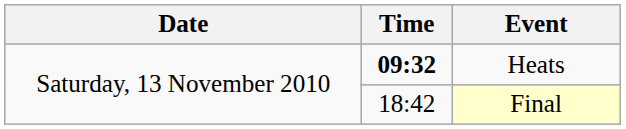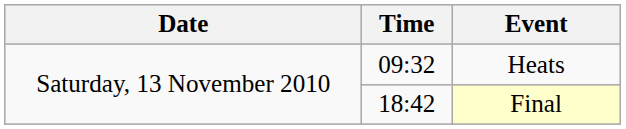(407, 64) bold -> (407, 64) normal
